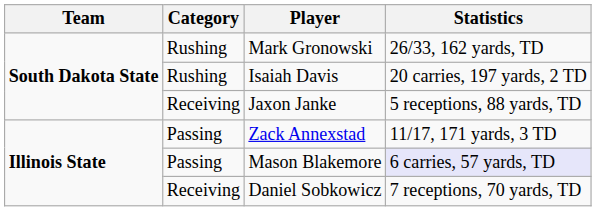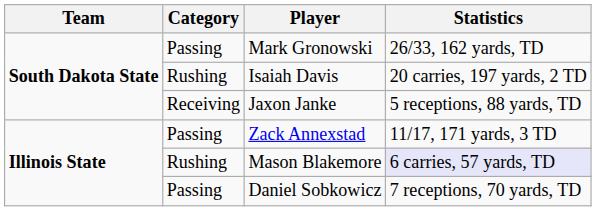(197, 47) Rushing -> (194, 47) Passing
(194, 162) Passing -> (197, 162) Rushing
(203, 190) Receiving -> (194, 190) Passing
